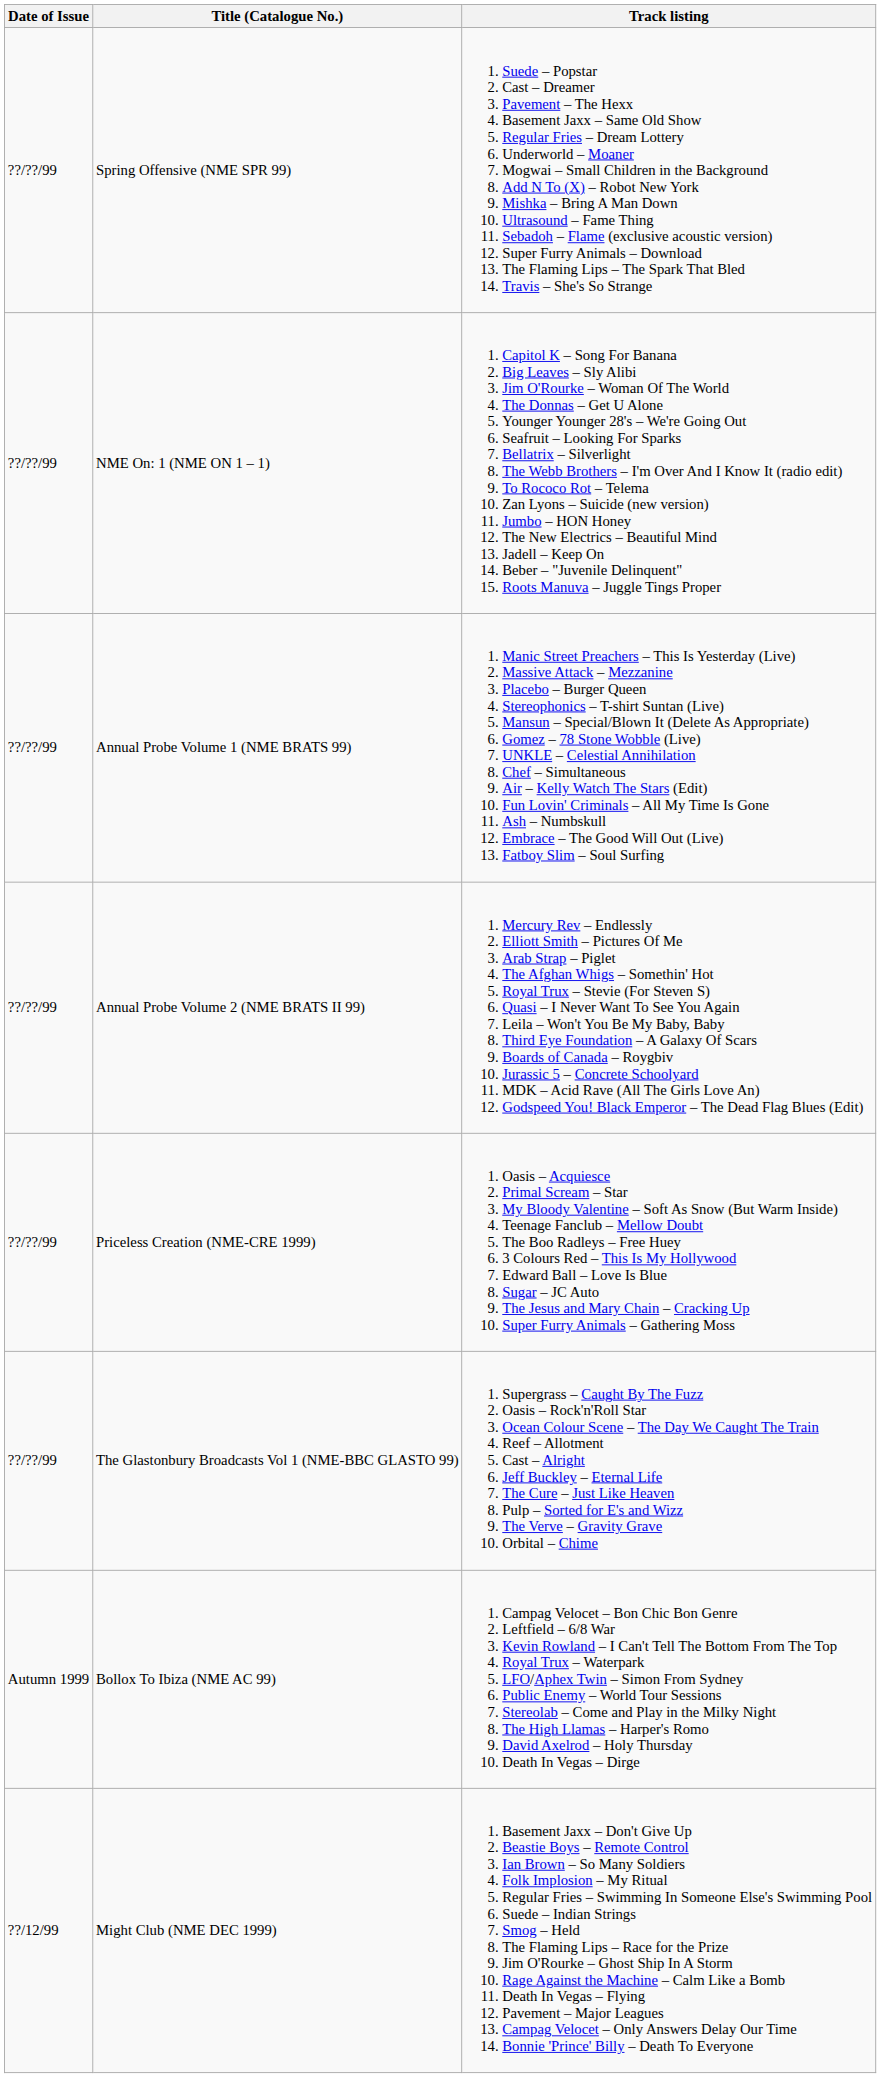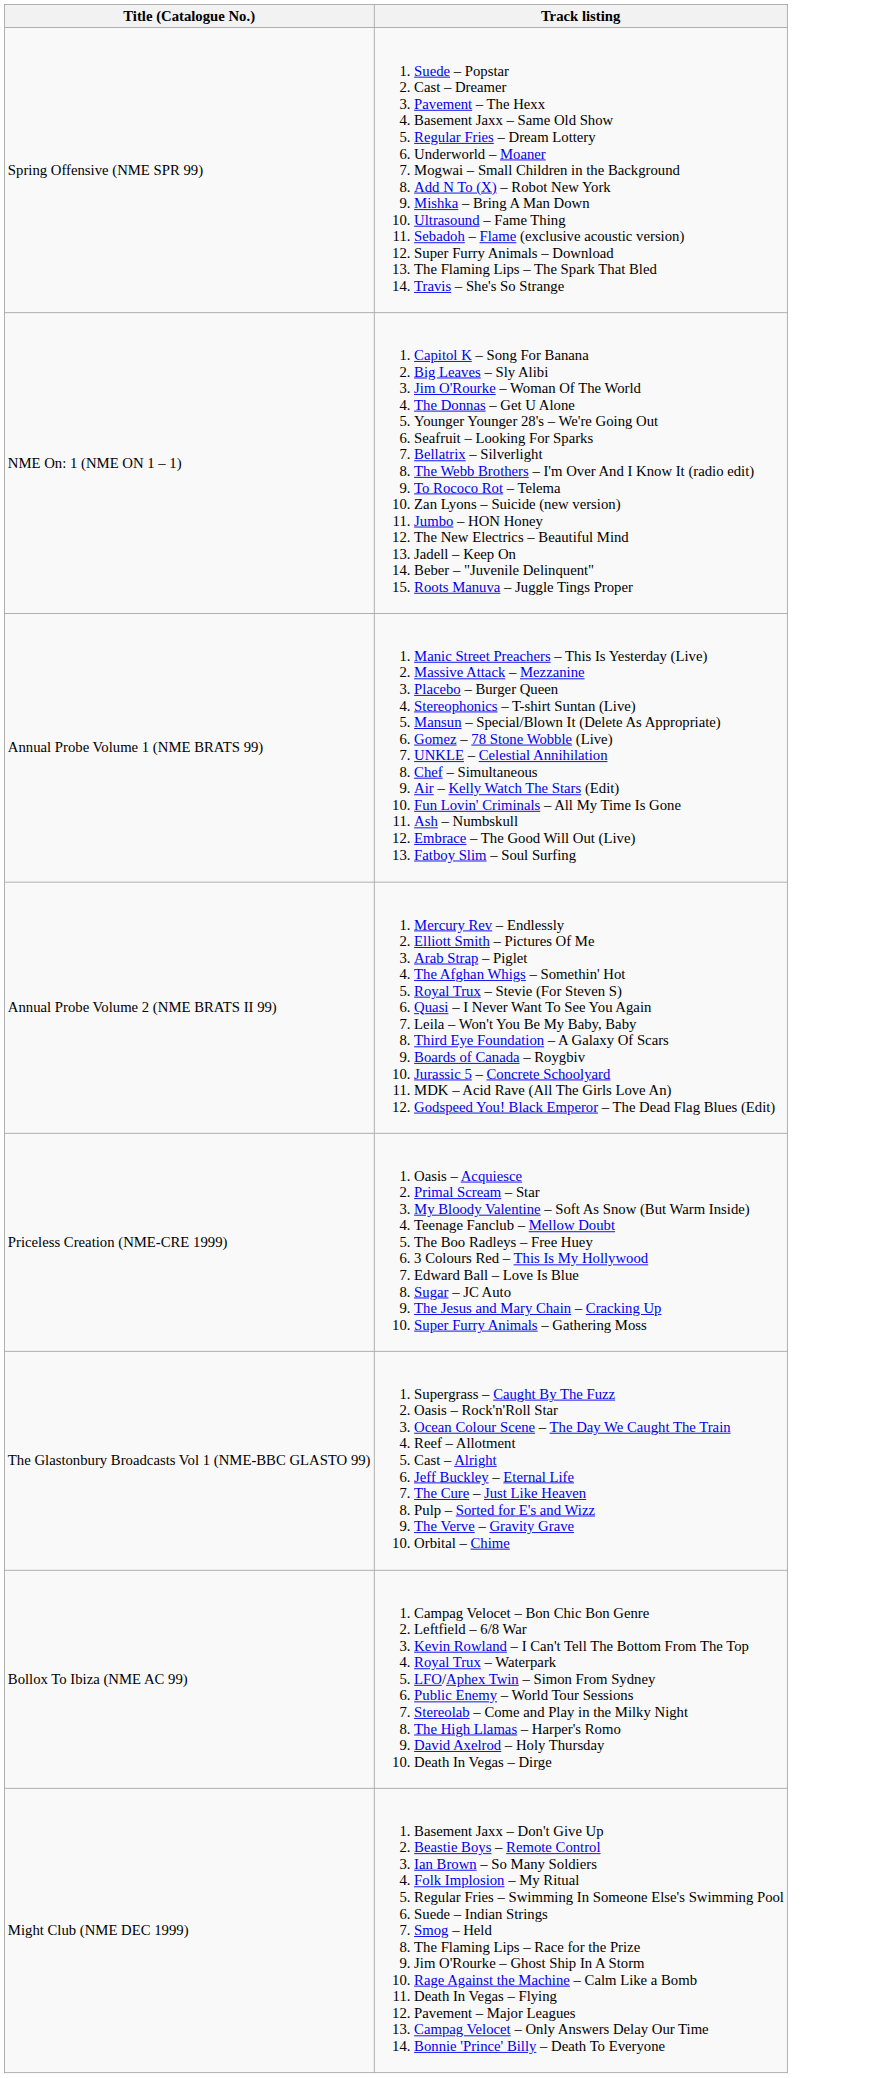- column: (49, 16)
